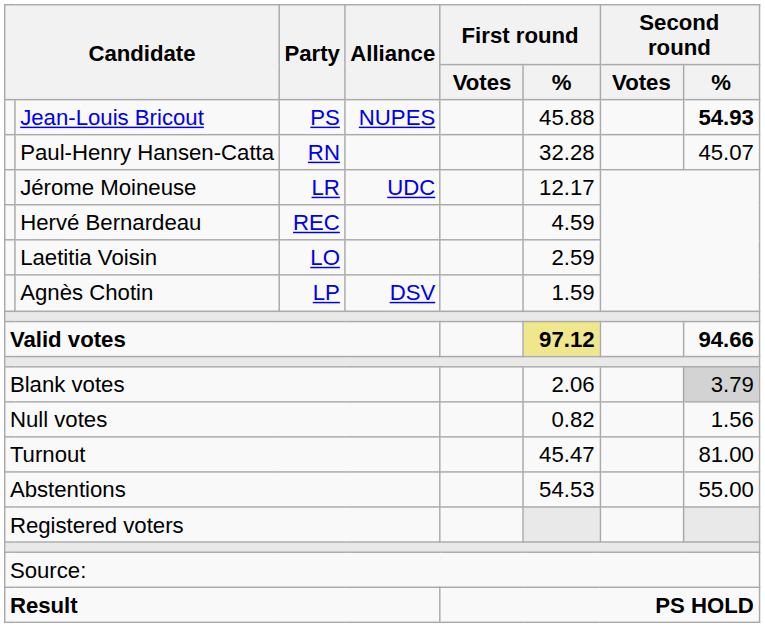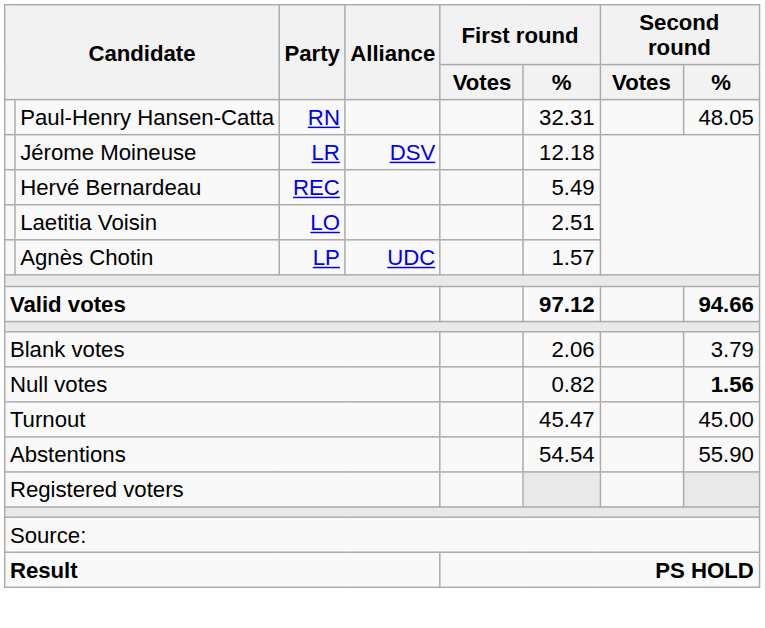- row: (112, 118)
(567, 153) 32.28 -> (567, 118) 32.31
(726, 153) 45.07 -> (726, 118) 48.05
(411, 188) UDC -> (412, 153) DSV
(567, 188) 12.17 -> (567, 153) 12.18
(573, 223) 4.59 -> (573, 188) 5.49
(573, 258) 2.59 -> (573, 223) 2.51
(412, 293) DSV -> (411, 258) UDC
(573, 293) 1.59 -> (573, 258) 1.57
(567, 339) khaki background -> (567, 304) no background
(732, 384) lightgrey background -> (732, 349) no background
(732, 419) normal -> (732, 384) bold
(726, 454) 81.00 -> (726, 419) 45.00
(567, 490) 54.53 -> (567, 454) 54.54
(726, 490) 55.00 -> (726, 454) 55.90
